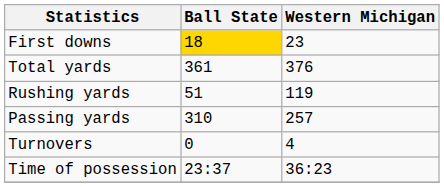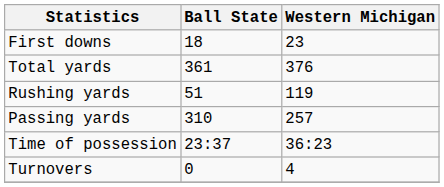(194, 43) gold background -> (194, 43) no background
rows swapped: (50, 144) <-> (93, 170)
